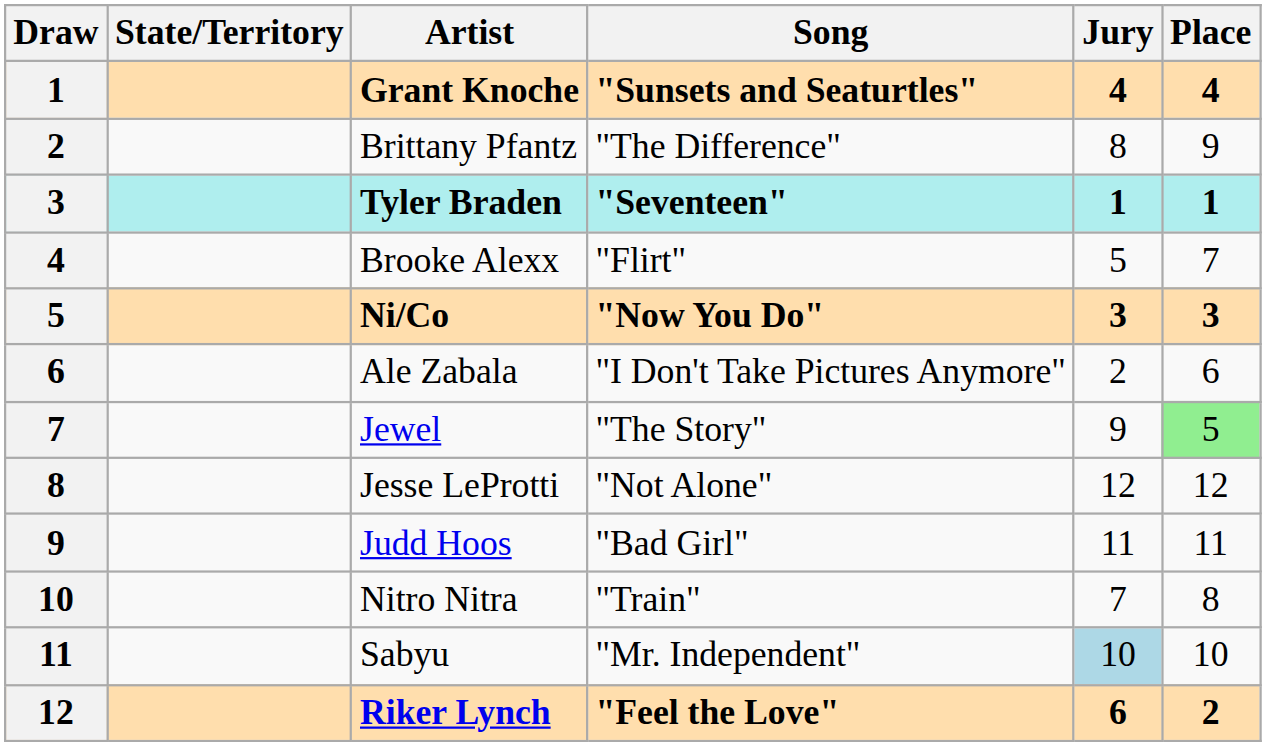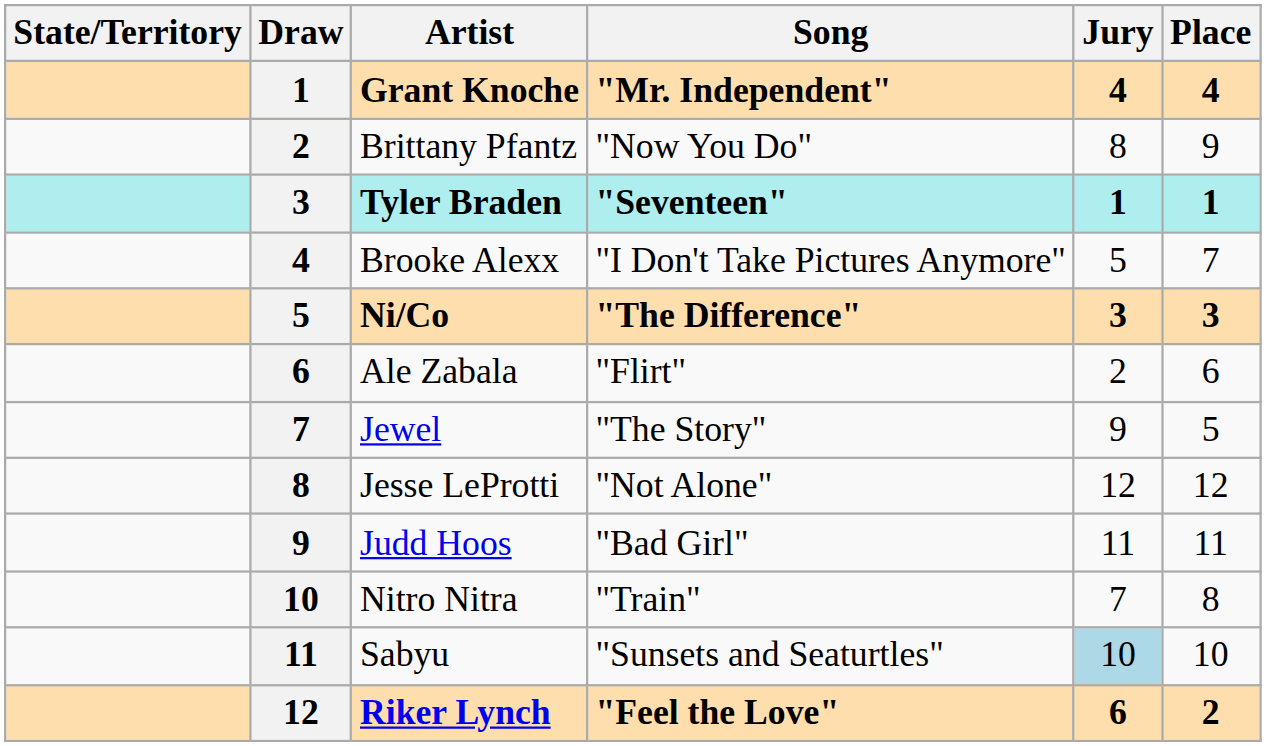columns swapped: (56, 32) <-> (229, 32)
(787, 89) "Sunsets and Seaturtles" -> (743, 89) "Mr. Independent"
(718, 145) "The Difference" -> (704, 145) "Now You Do"
(641, 259) "Flirt" -> (831, 259) "I Don't Take Pictures Anymore"
(710, 315) "Now You Do" -> (728, 315) "The Difference"
(831, 372) "I Don't Take Pictures Anymore" -> (641, 372) "Flirt"
(1211, 428) lightgreen background -> (1211, 428) no background
(728, 655) "Mr. Independent" -> (770, 655) "Sunsets and Seaturtles"
